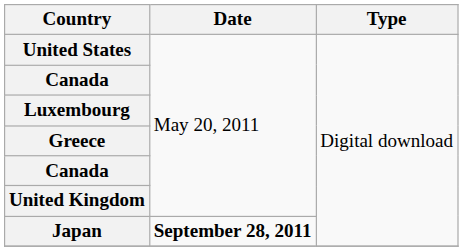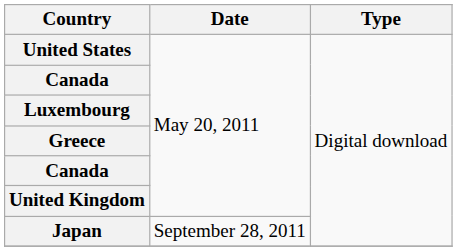(233, 230) bold -> (230, 230) normal
